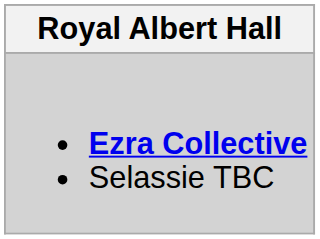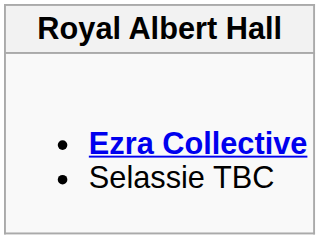(160, 161) lightgrey background -> (160, 161) no background
